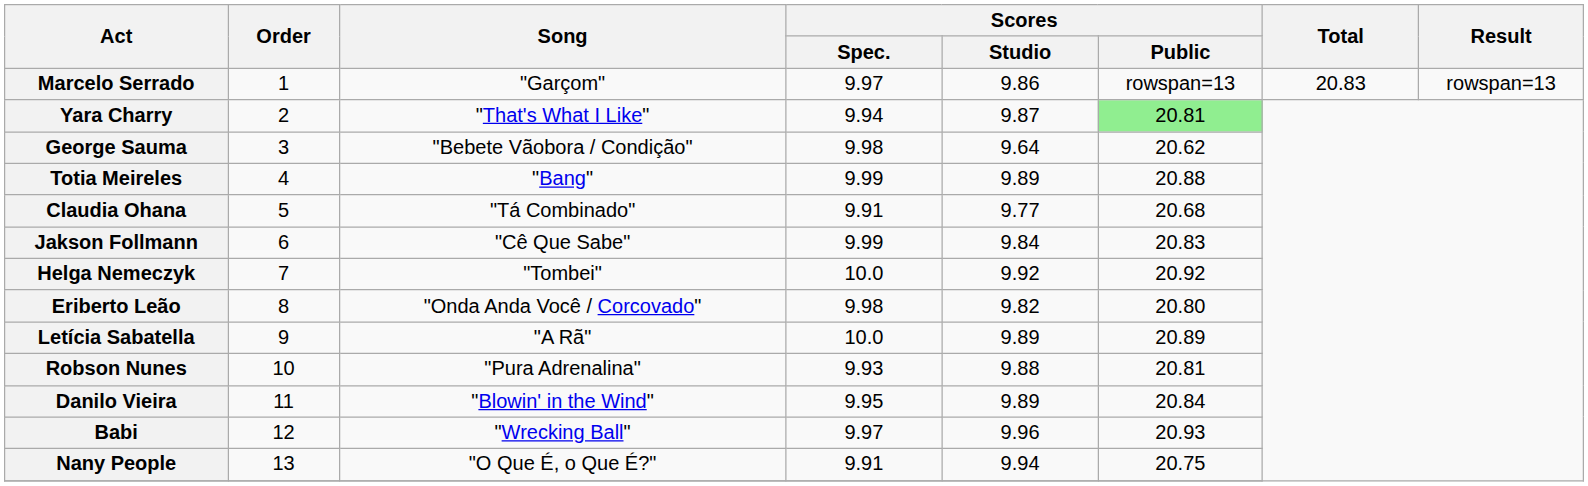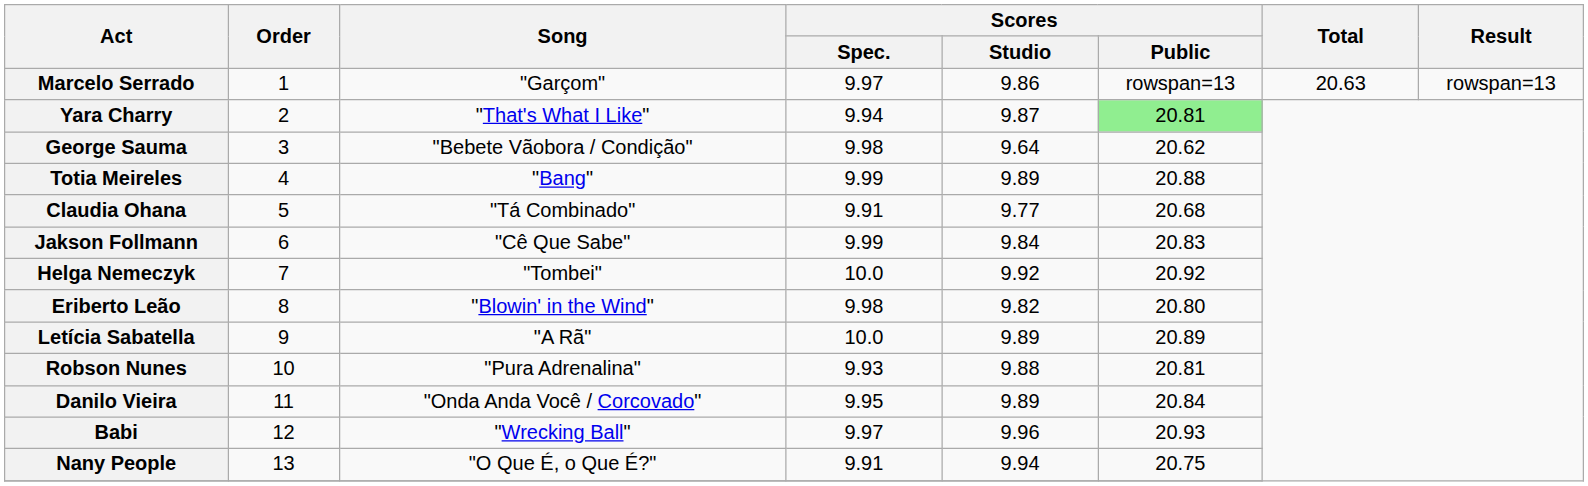(1341, 83) 20.83 -> (1341, 83) 20.63
(563, 305) "Onda Anda Você / Corcovado" -> (563, 305) "Blowin' in the Wind"
(563, 400) "Blowin' in the Wind" -> (563, 400) "Onda Anda Você / Corcovado"
